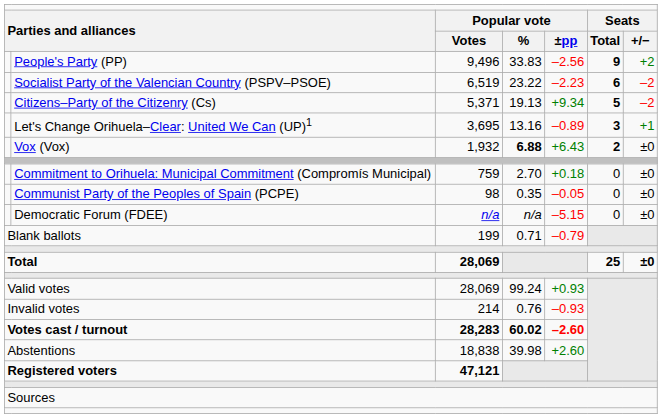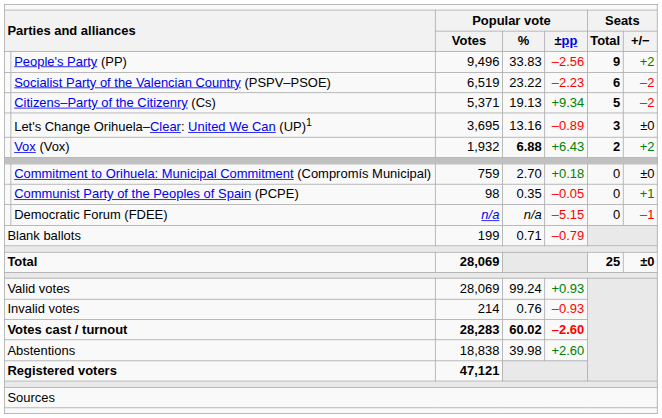(647, 125) +1 -> (647, 125) ±0
(647, 147) ±0 -> (647, 147) +2
(647, 194) ±0 -> (647, 194) +1
(647, 215) ±0 -> (647, 215) –1
